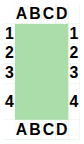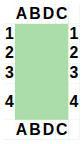columns swapped: (48, 13) <-> (62, 13)
